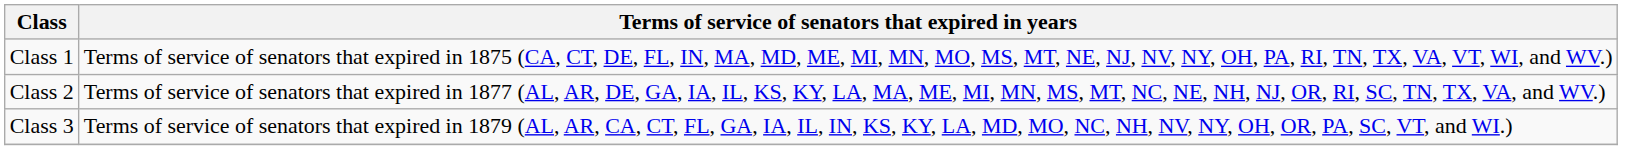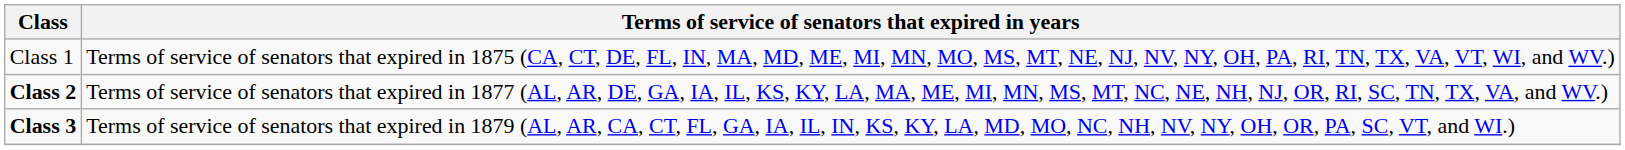(42, 91) normal -> (43, 91) bold
(42, 126) normal -> (43, 126) bold
